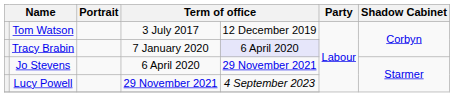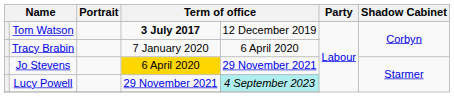(171, 30) normal -> (171, 30) bold
(270, 48) lavender background -> (270, 48) no background
(171, 65) no background -> (171, 65) gold background
(270, 83) no background -> (270, 83) paleturquoise background
